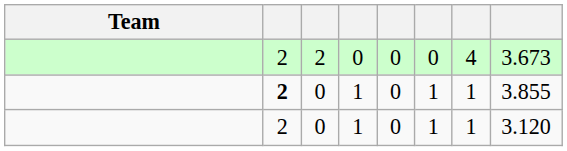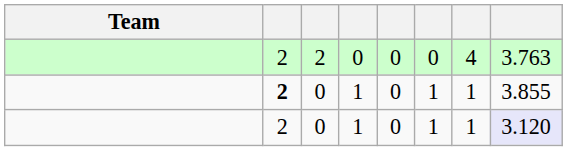(526, 57) 3.673 -> (526, 57) 3.763
(526, 127) no background -> (526, 127) lavender background
